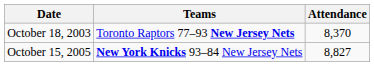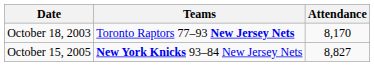(337, 33) 8,370 -> (337, 33) 8,170
